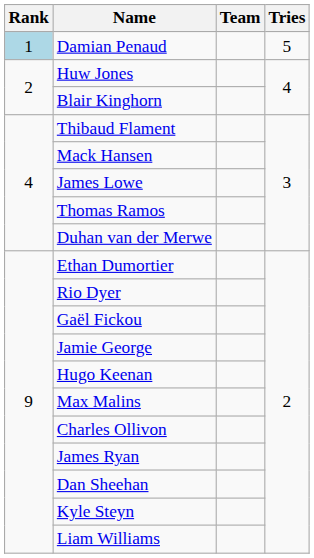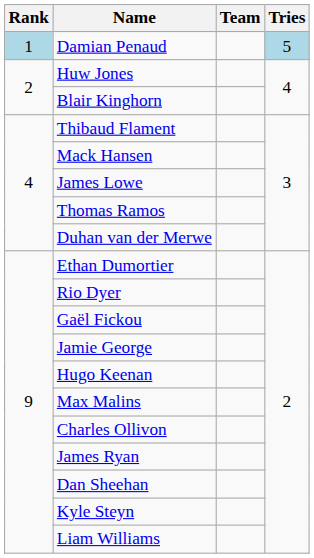(287, 45) no background -> (287, 45) lightblue background
